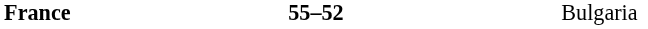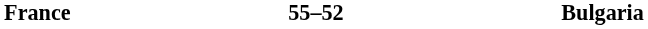(599, 12) normal -> (603, 12) bold
